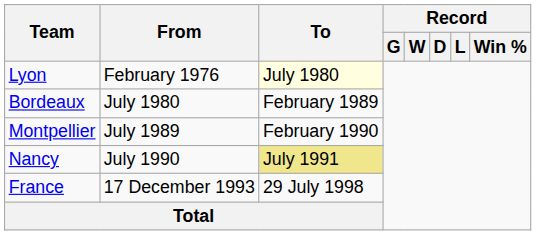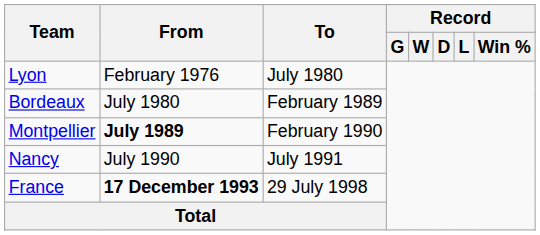(301, 74) lightyellow background -> (305, 74) no background
(142, 131) normal -> (144, 131) bold
(301, 159) khaki background -> (305, 159) no background
(179, 187) normal -> (181, 187) bold
